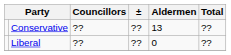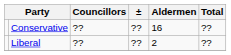(157, 27) 13 -> (157, 27) 16
(154, 43) 0 -> (154, 43) 2
